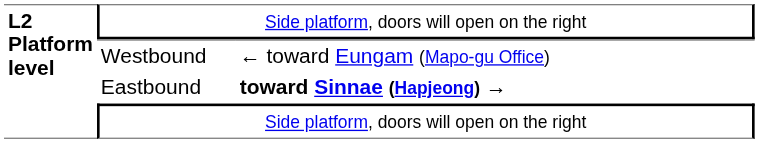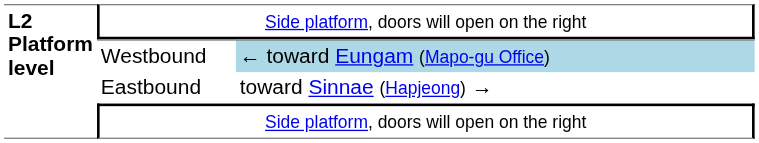(395, 56) no background -> (395, 56) lightblue background
(373, 87) bold -> (366, 87) normal
